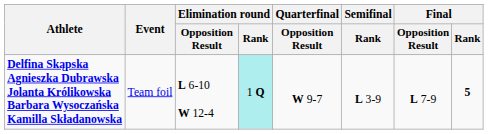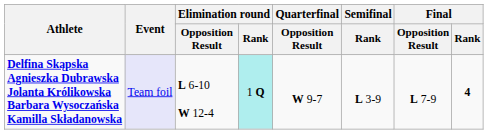(150, 92) no background -> (150, 92) lavender background
(467, 92) 5 -> (467, 92) 4
